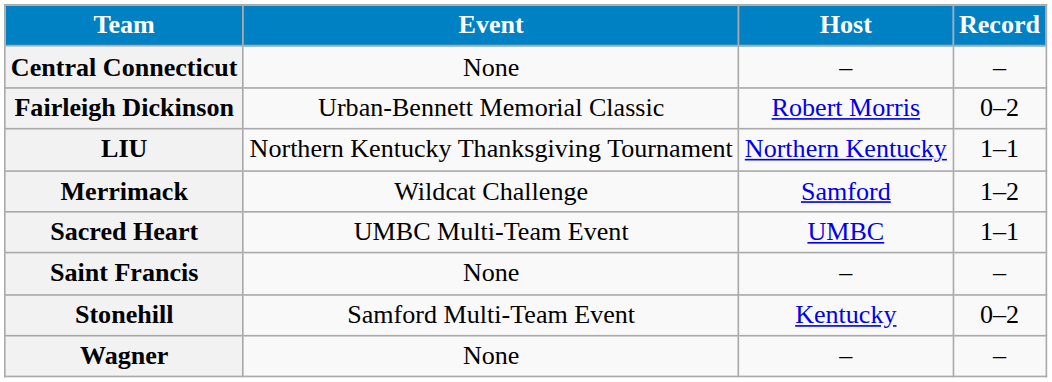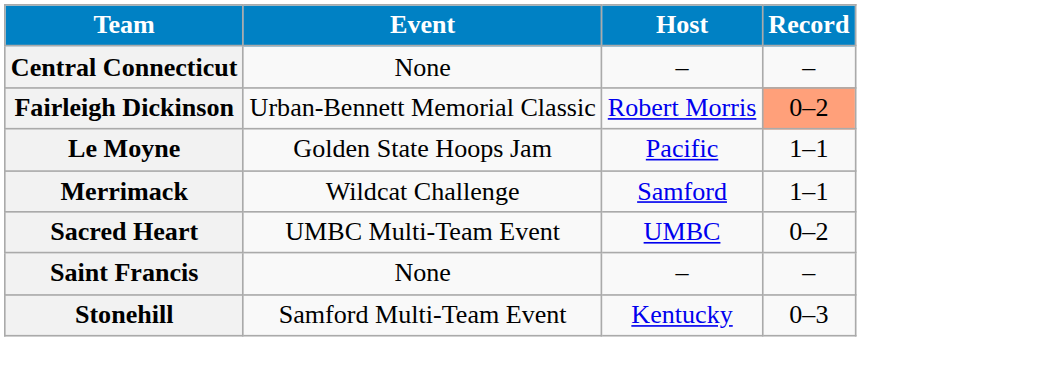(999, 107) no background -> (809, 107) lightsalmon background
+ row: (124, 149)
- row: (124, 149)
(999, 190) 1–2 -> (809, 190) 1–1
(999, 231) 1–1 -> (809, 231) 0–2
(999, 314) 0–2 -> (809, 314) 0–3
- row: (124, 356)
